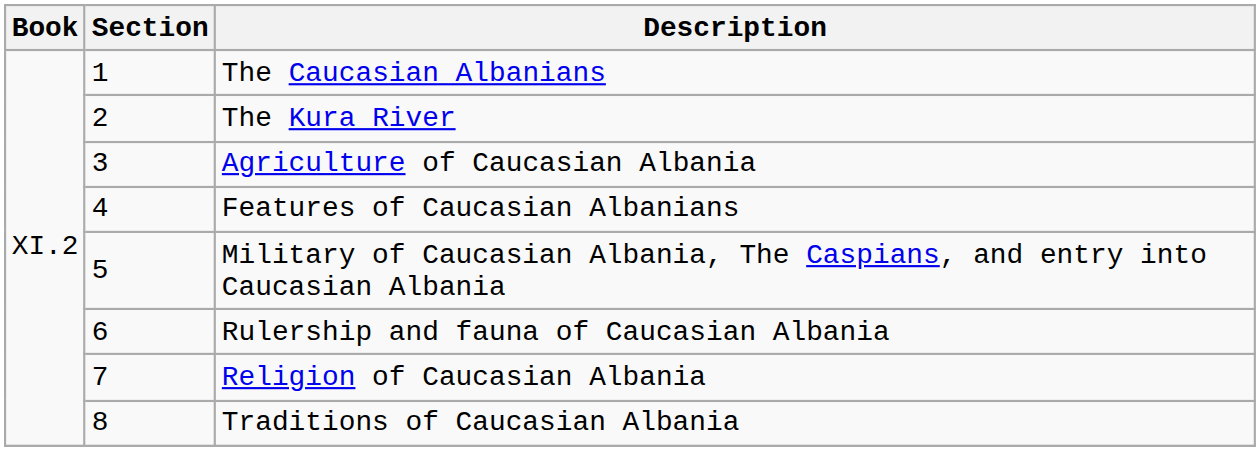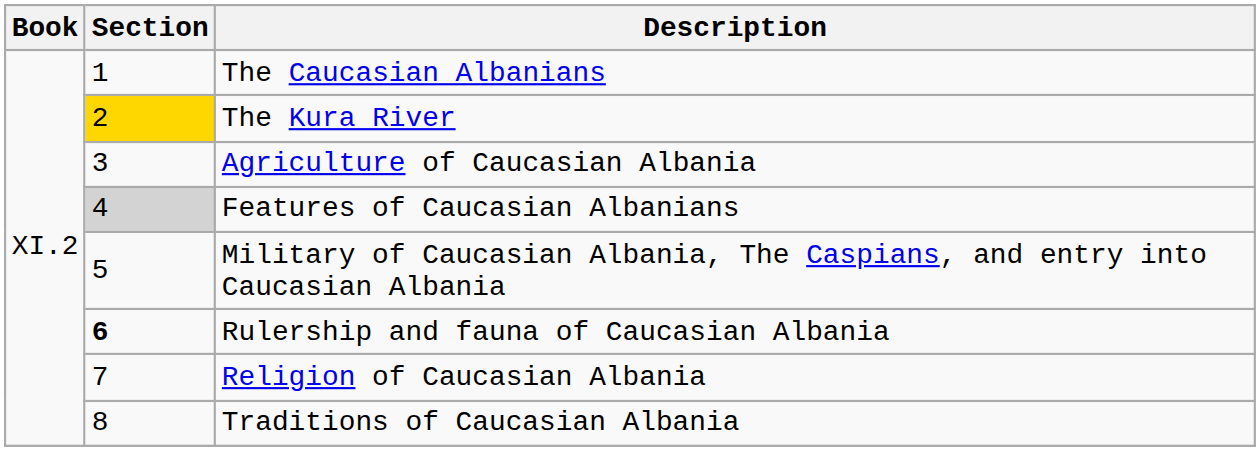(100, 118) no background -> (100, 118) gold background
(100, 209) no background -> (100, 209) lightgrey background
(100, 332) normal -> (100, 332) bold
